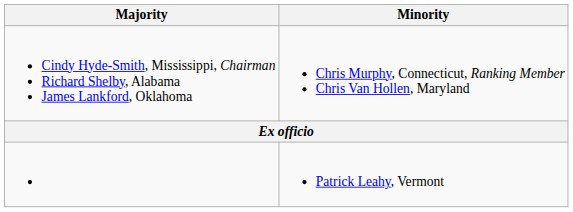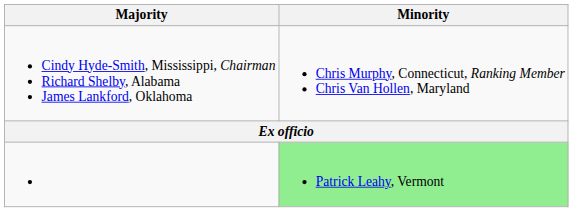(423, 182) no background -> (423, 182) lightgreen background
